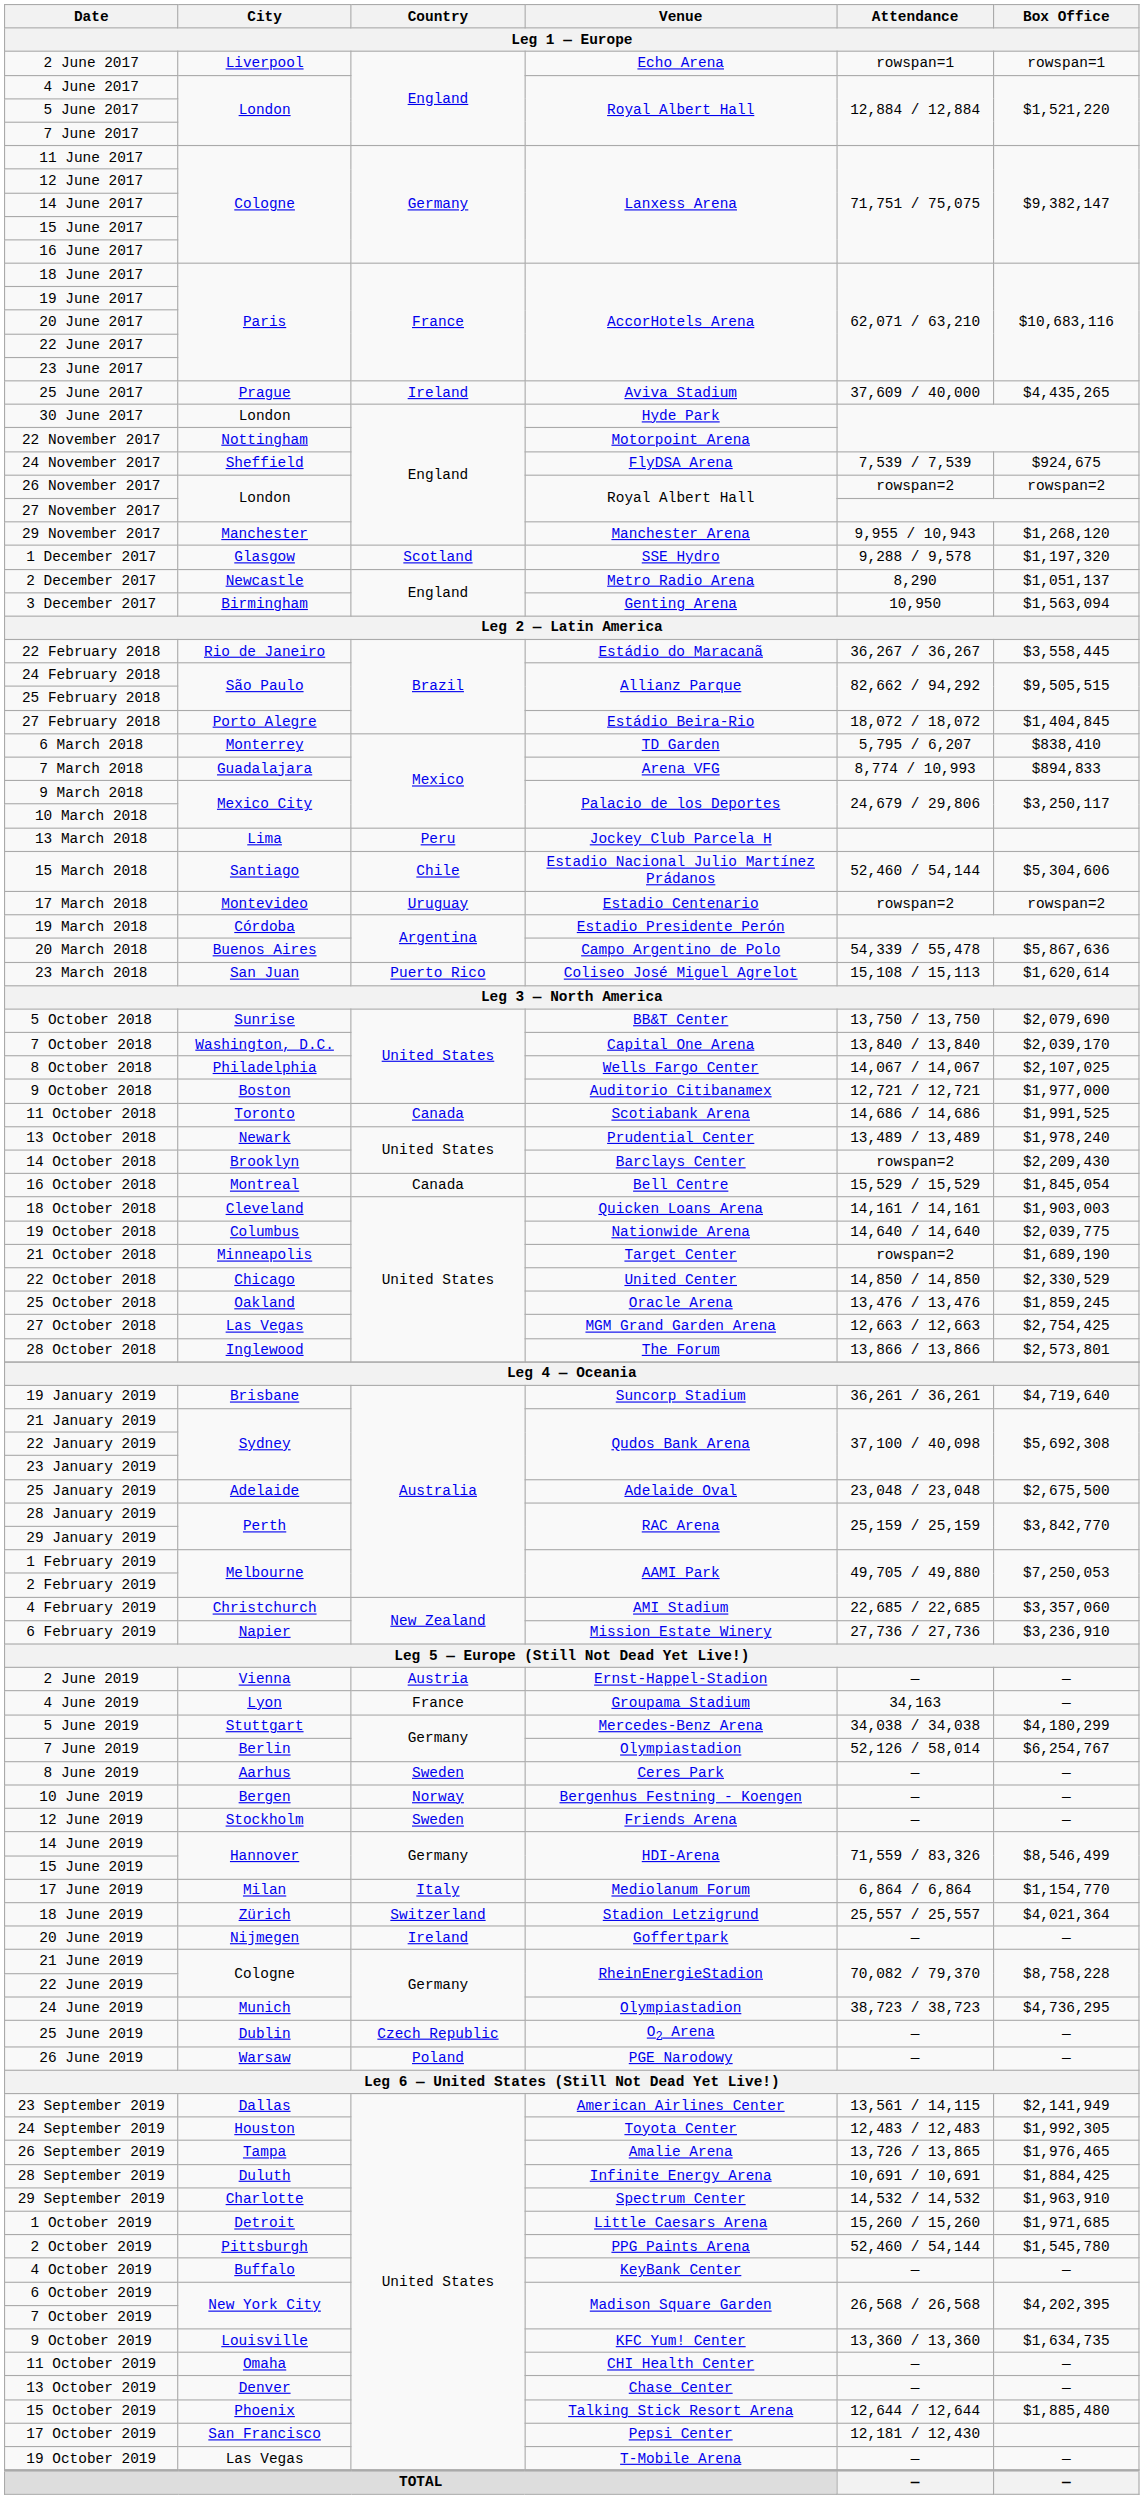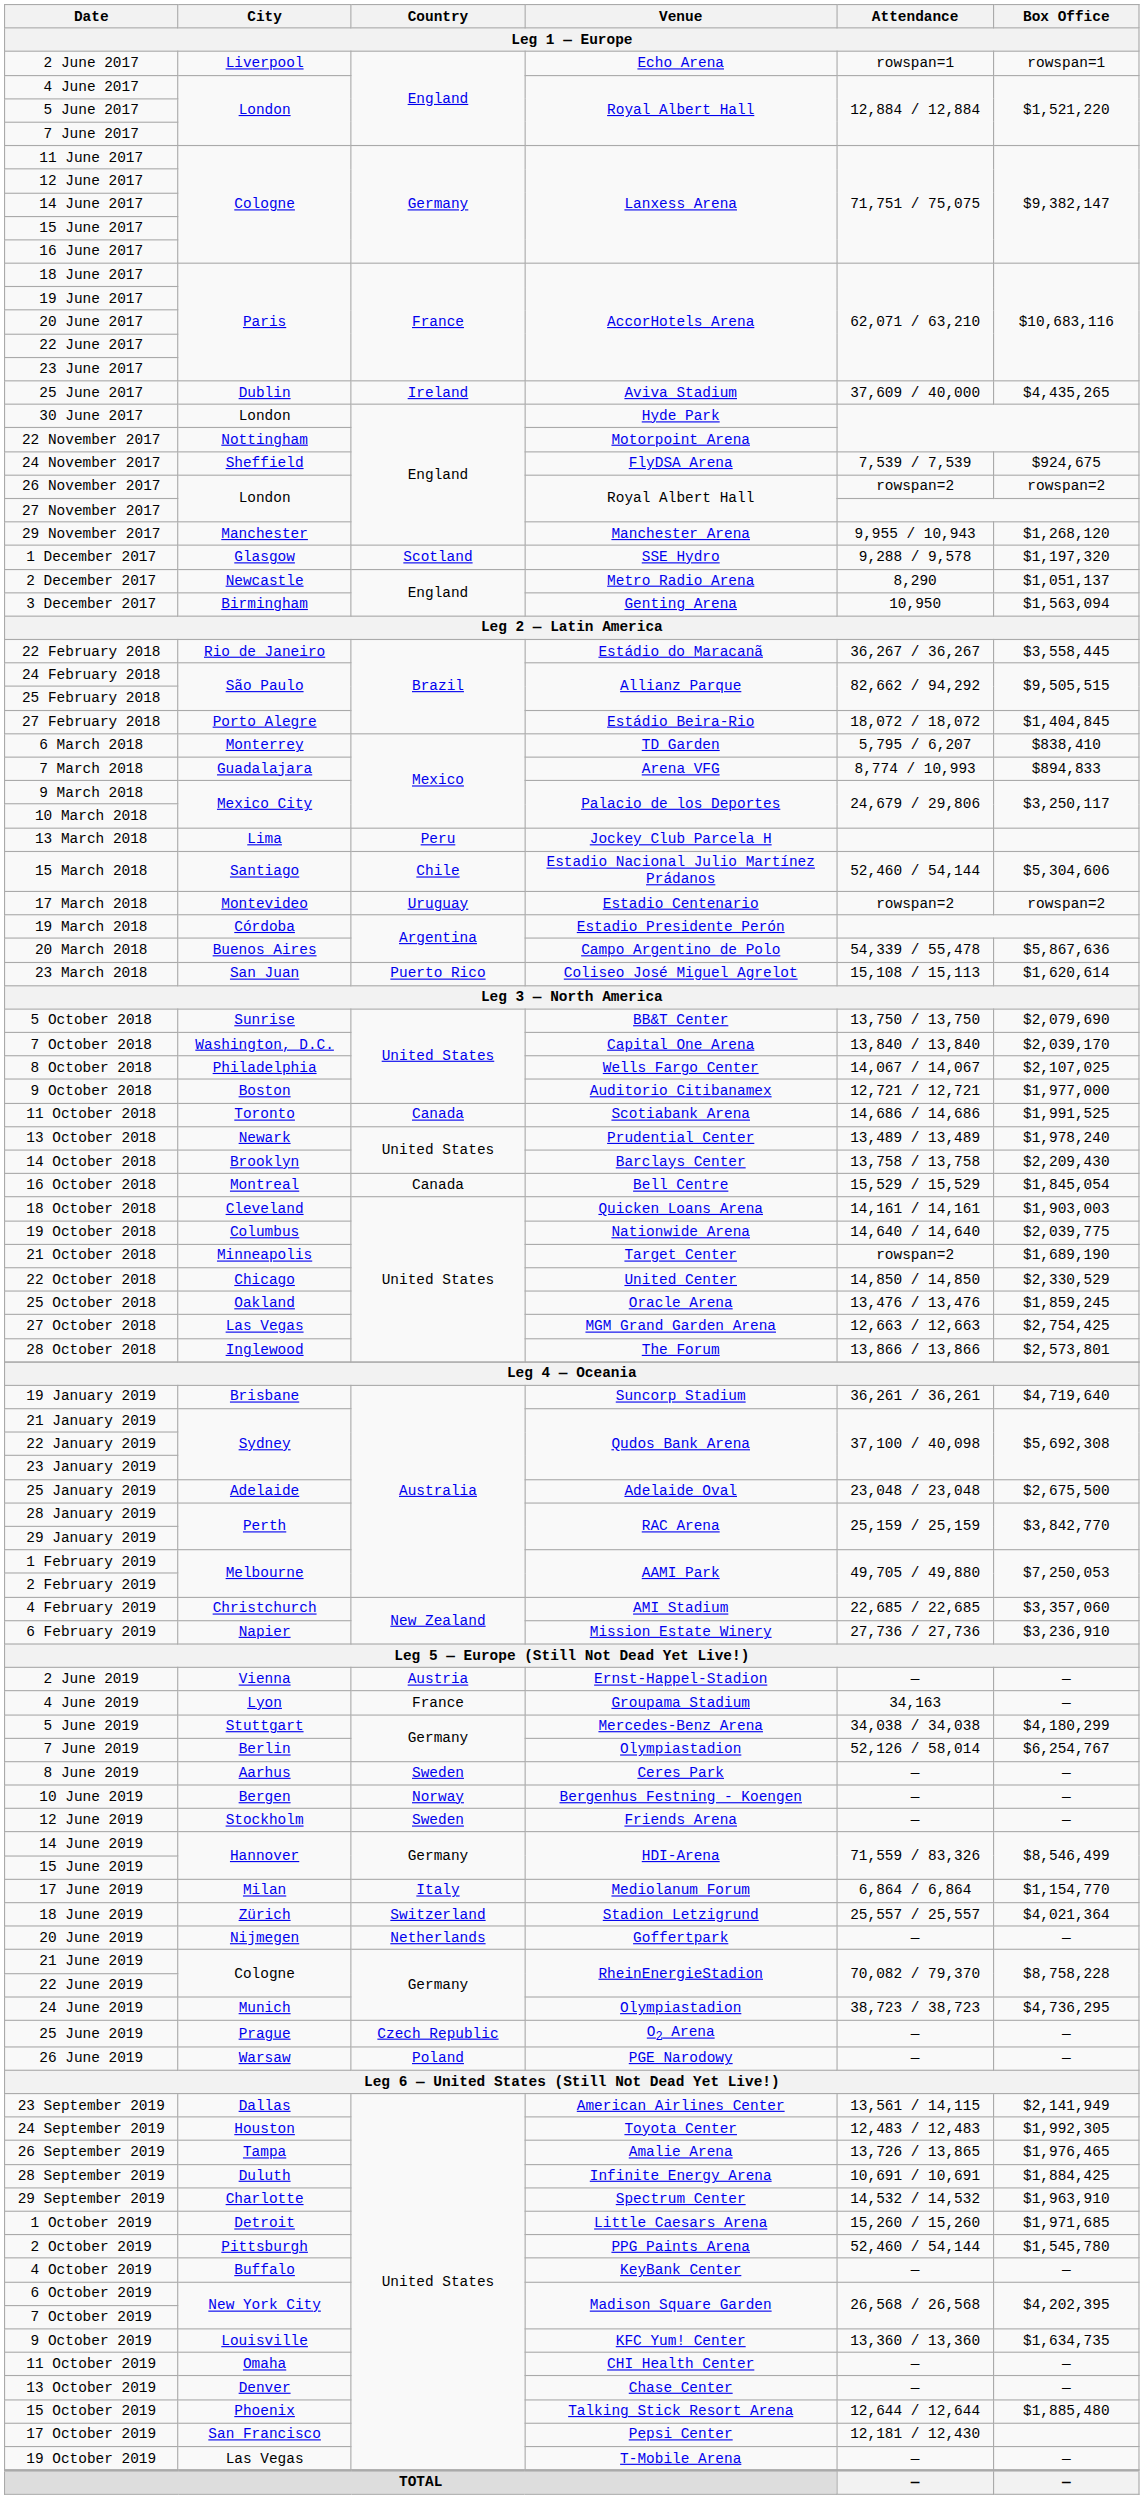(265, 393) Prague -> (265, 393) Dublin
(915, 1162) rowspan=2 -> (915, 1162) 13,758 / 13,758
(438, 1938) Ireland -> (438, 1938) Netherlands
(265, 2033) Dublin -> (265, 2033) Prague
